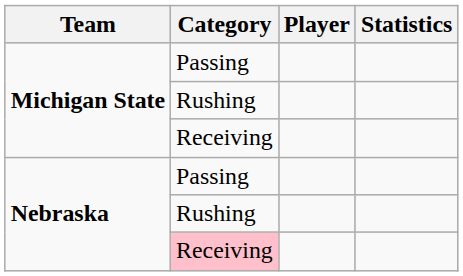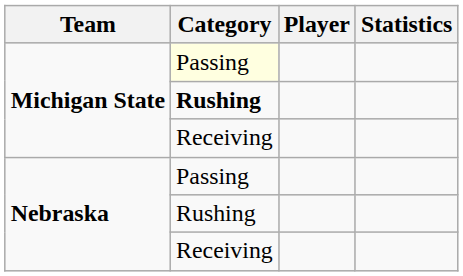(213, 62) no background -> (213, 62) lightyellow background
(216, 99) normal -> (218, 99) bold
(224, 251) pink background -> (224, 251) no background
